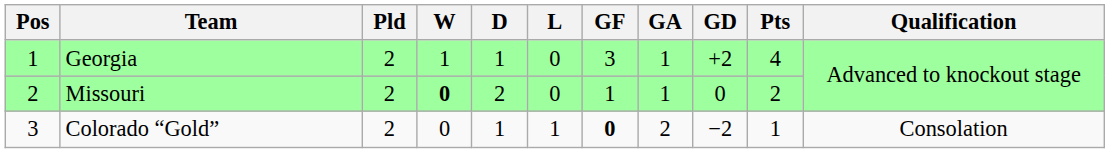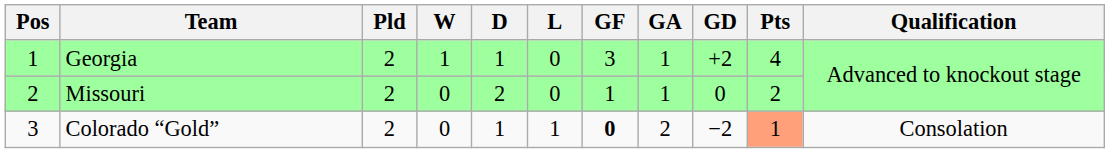(445, 93) bold -> (445, 93) normal
(775, 128) no background -> (775, 128) lightsalmon background
